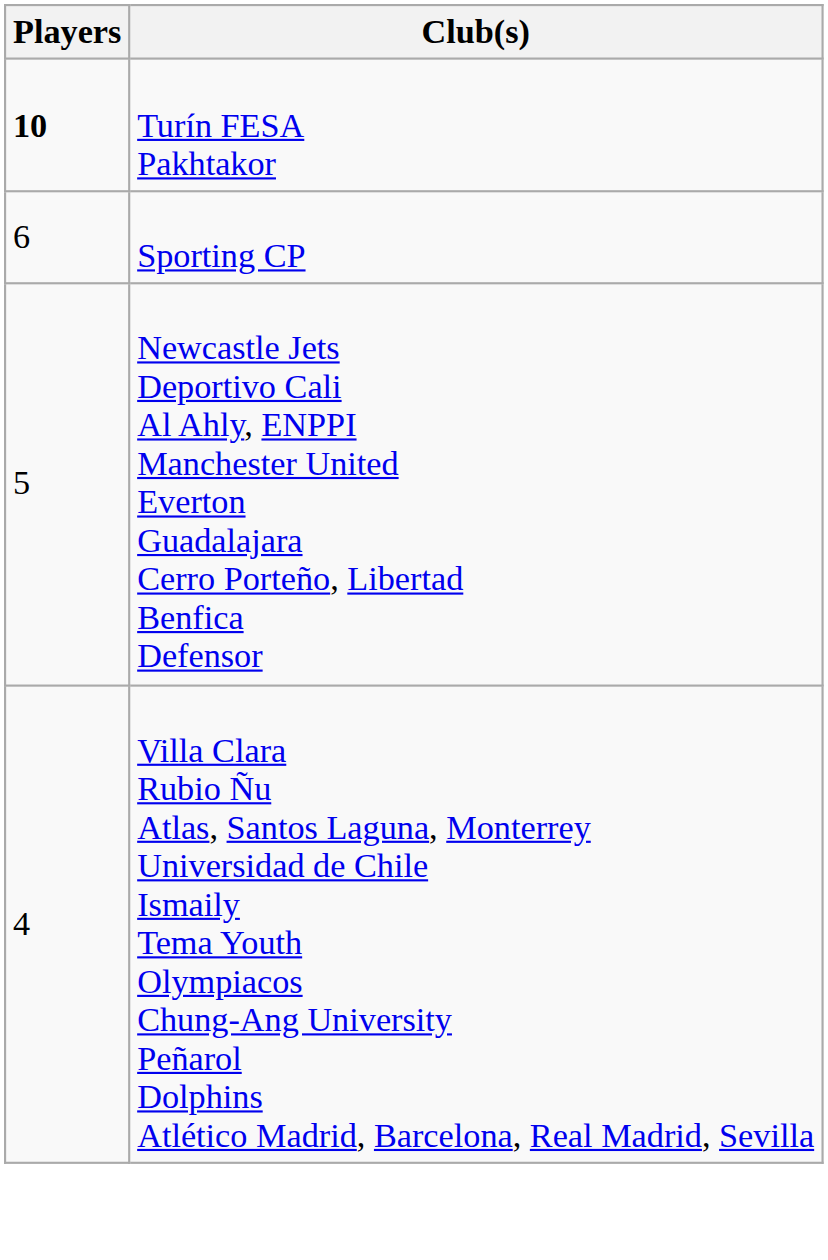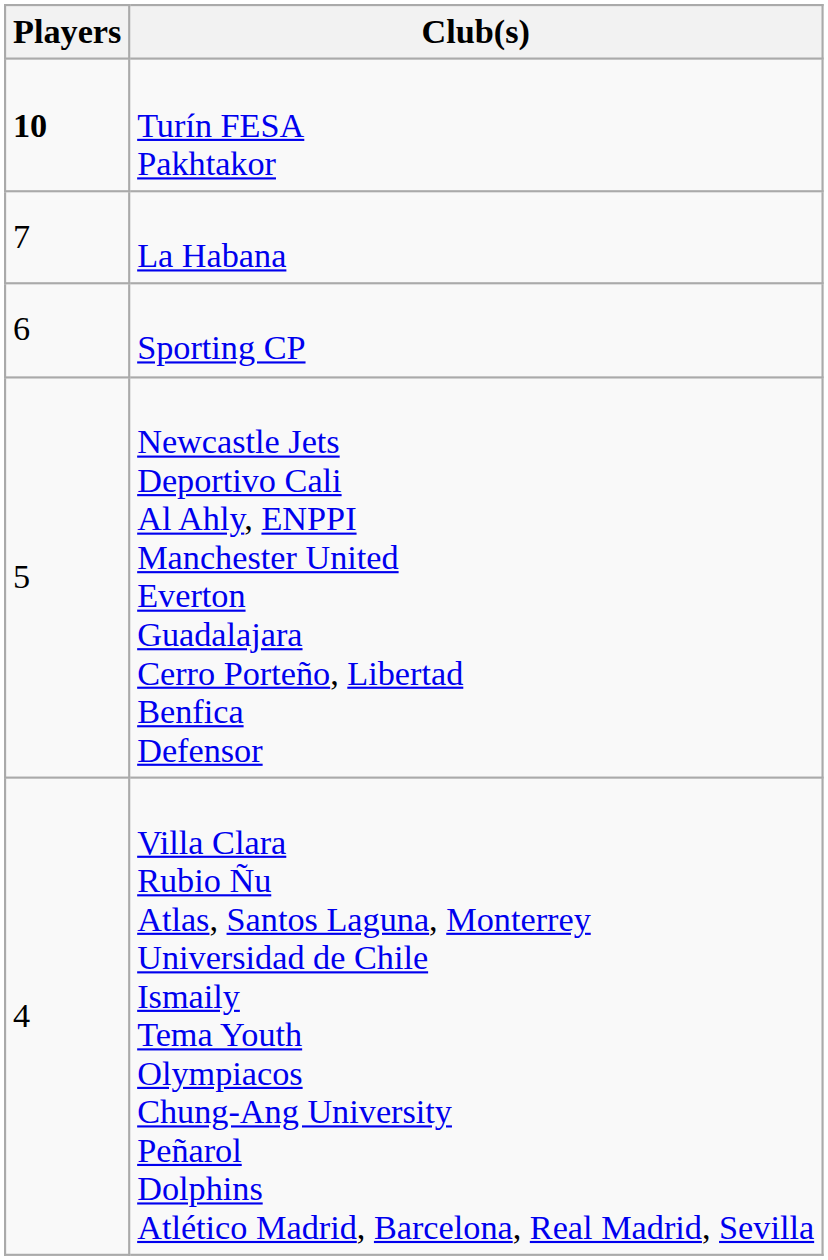+ row: (212, 255)
